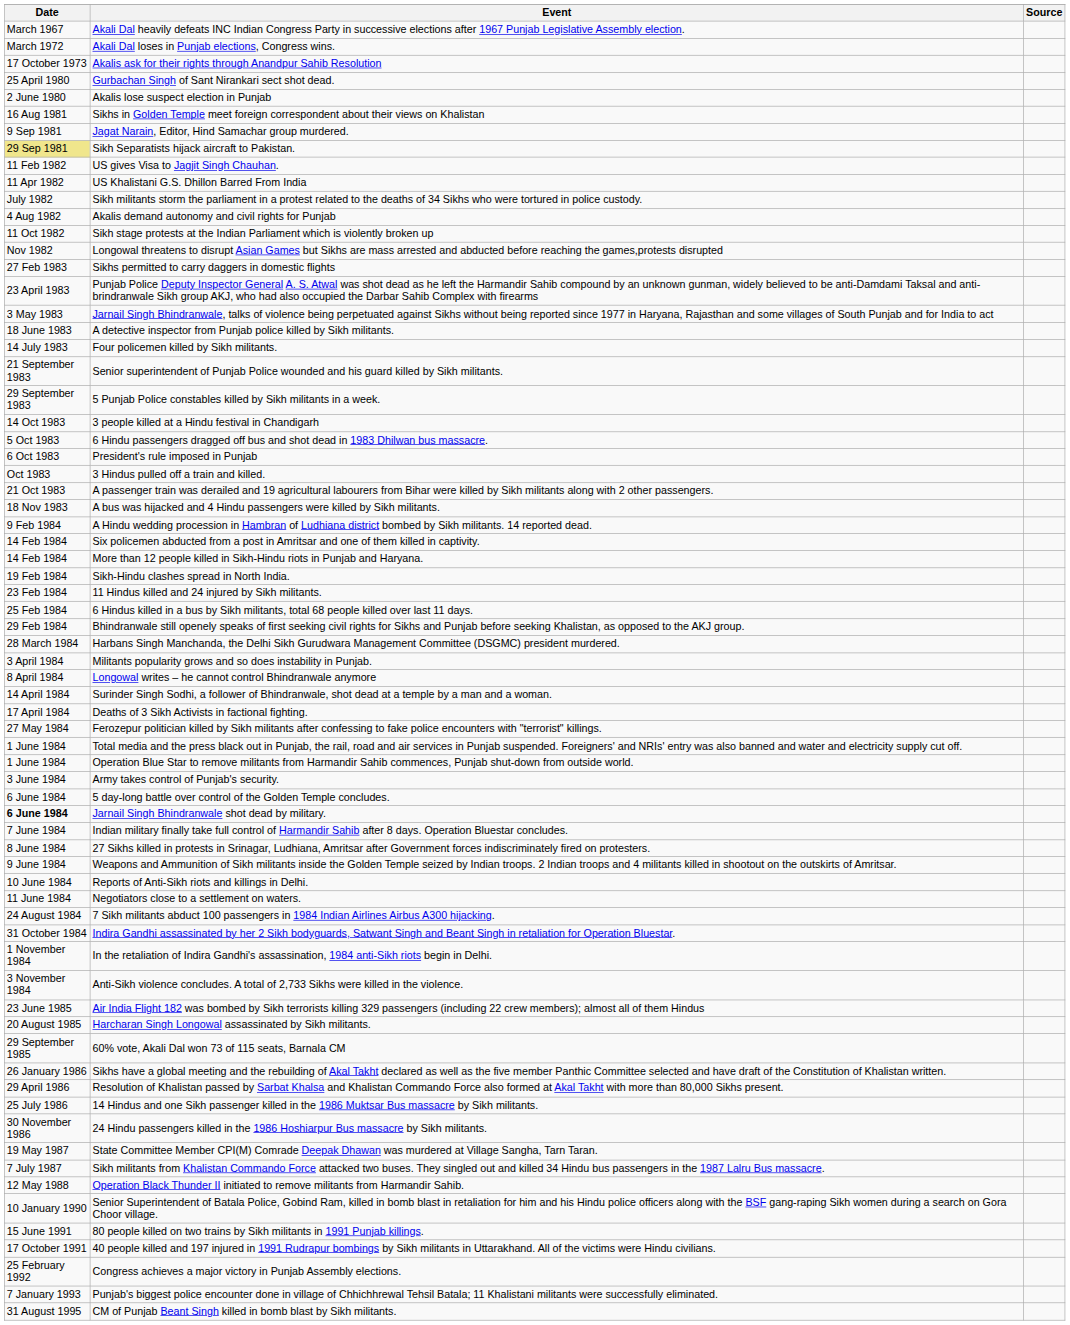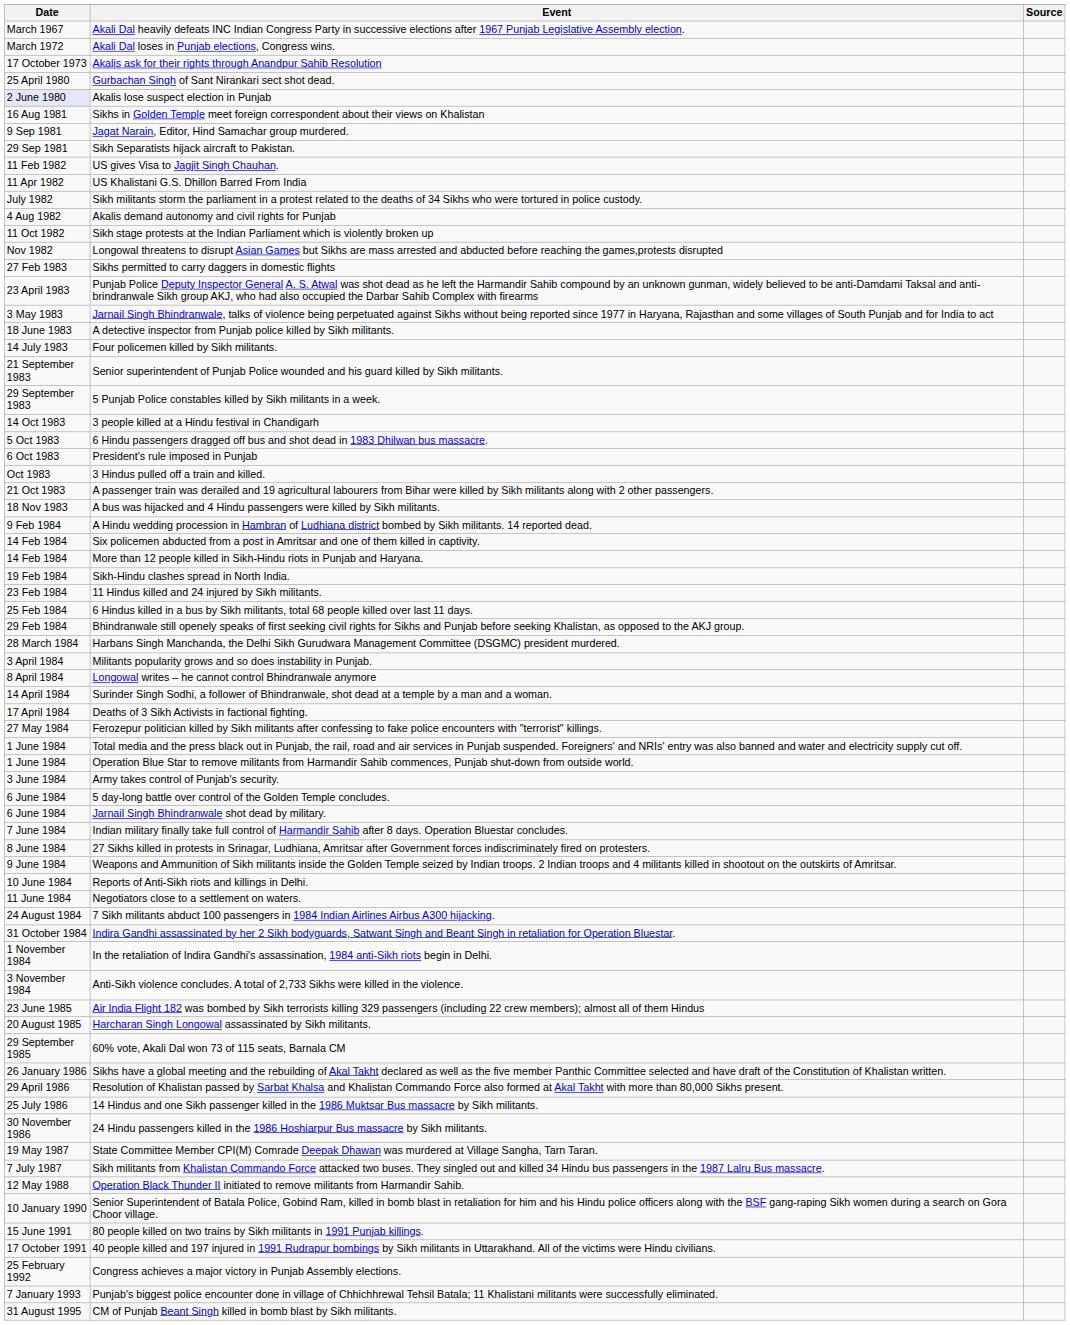(36, 98) no background -> (36, 98) lavender background
(37, 149) khaki background -> (37, 149) no background
(37, 814) bold -> (36, 814) normal
